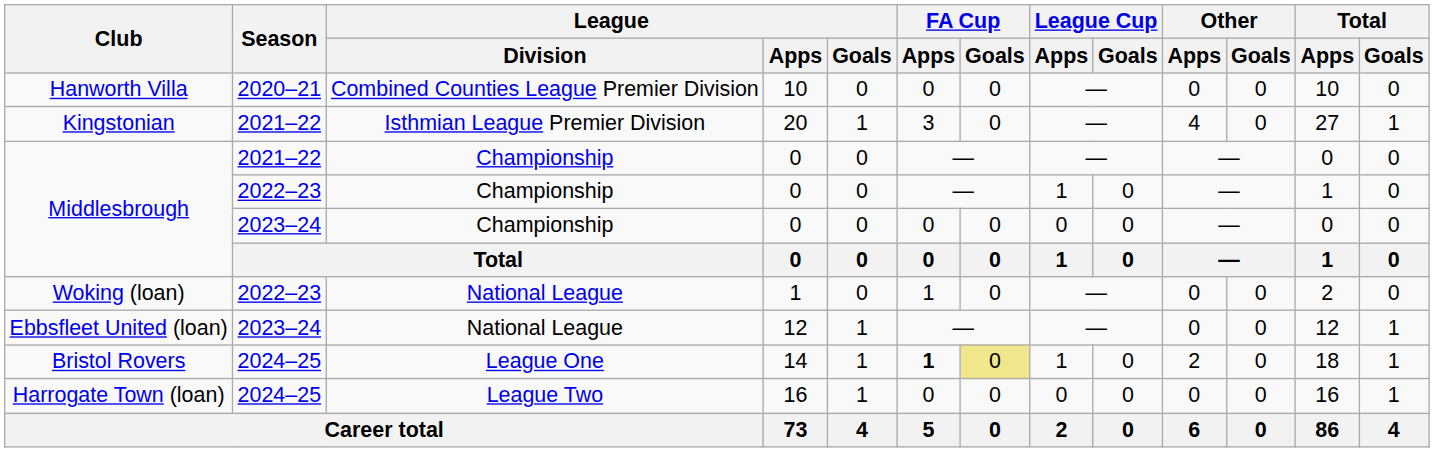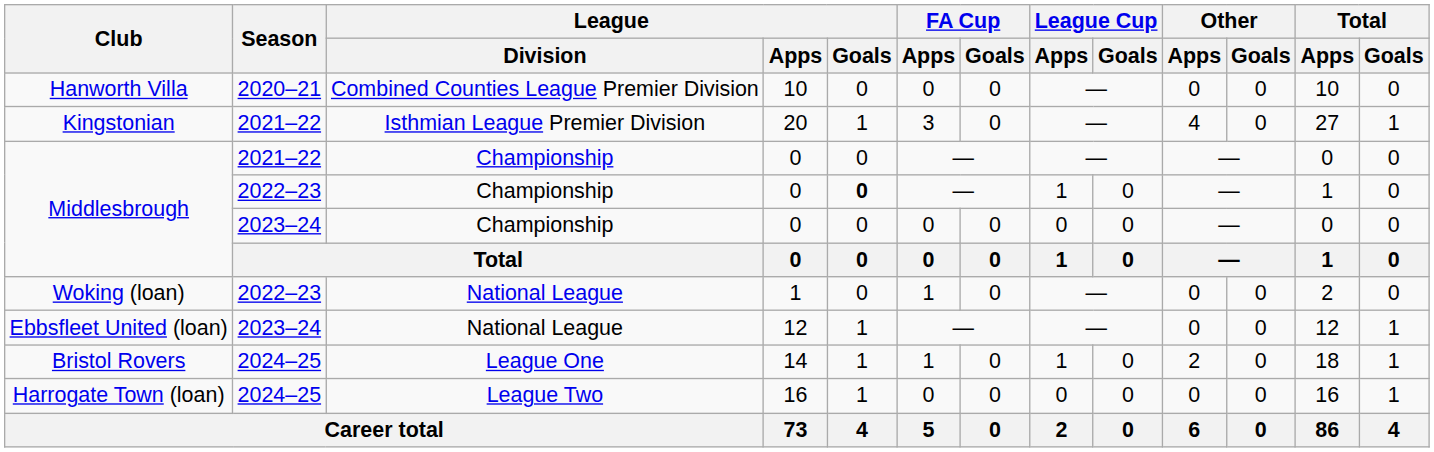(862, 191) normal -> (862, 191) bold
(928, 361) bold -> (928, 361) normal
(995, 361) khaki background -> (995, 361) no background
